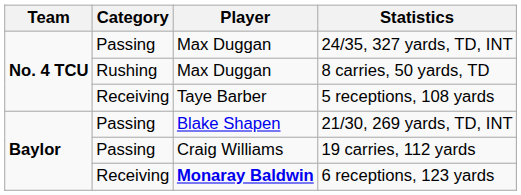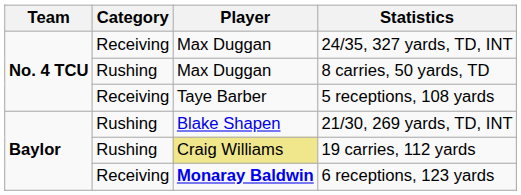(126, 44) Passing -> (133, 44) Receiving
(126, 123) Passing -> (127, 123) Rushing
(126, 150) Passing -> (127, 150) Rushing
(230, 150) no background -> (230, 150) khaki background
